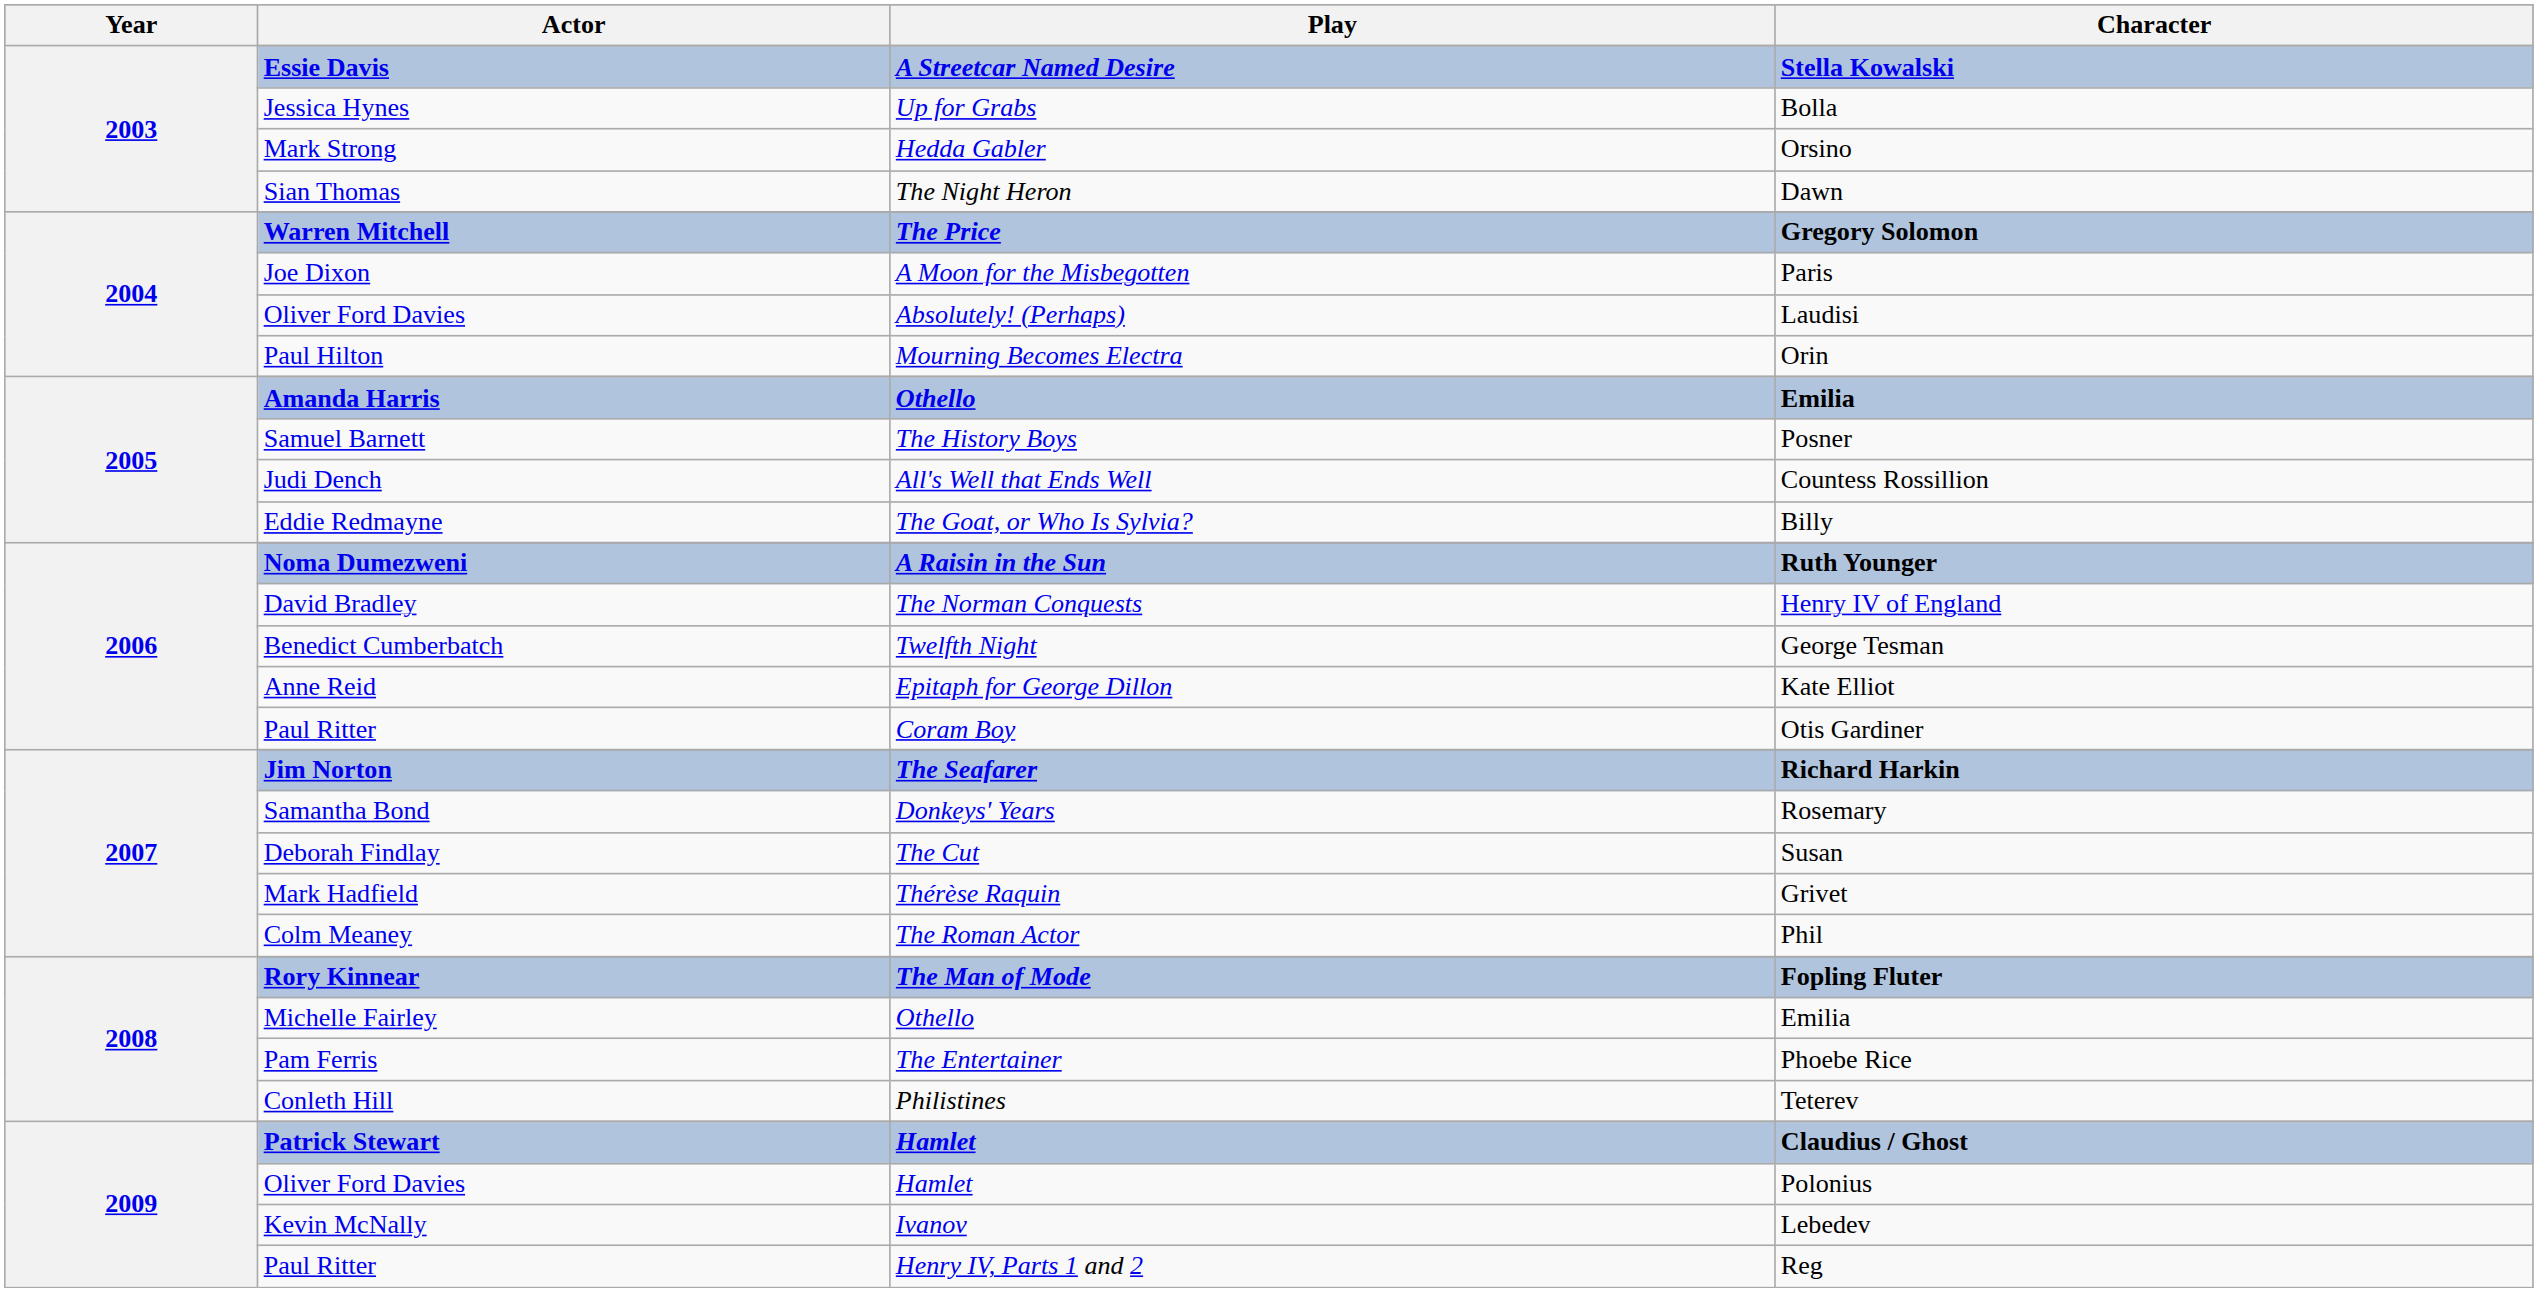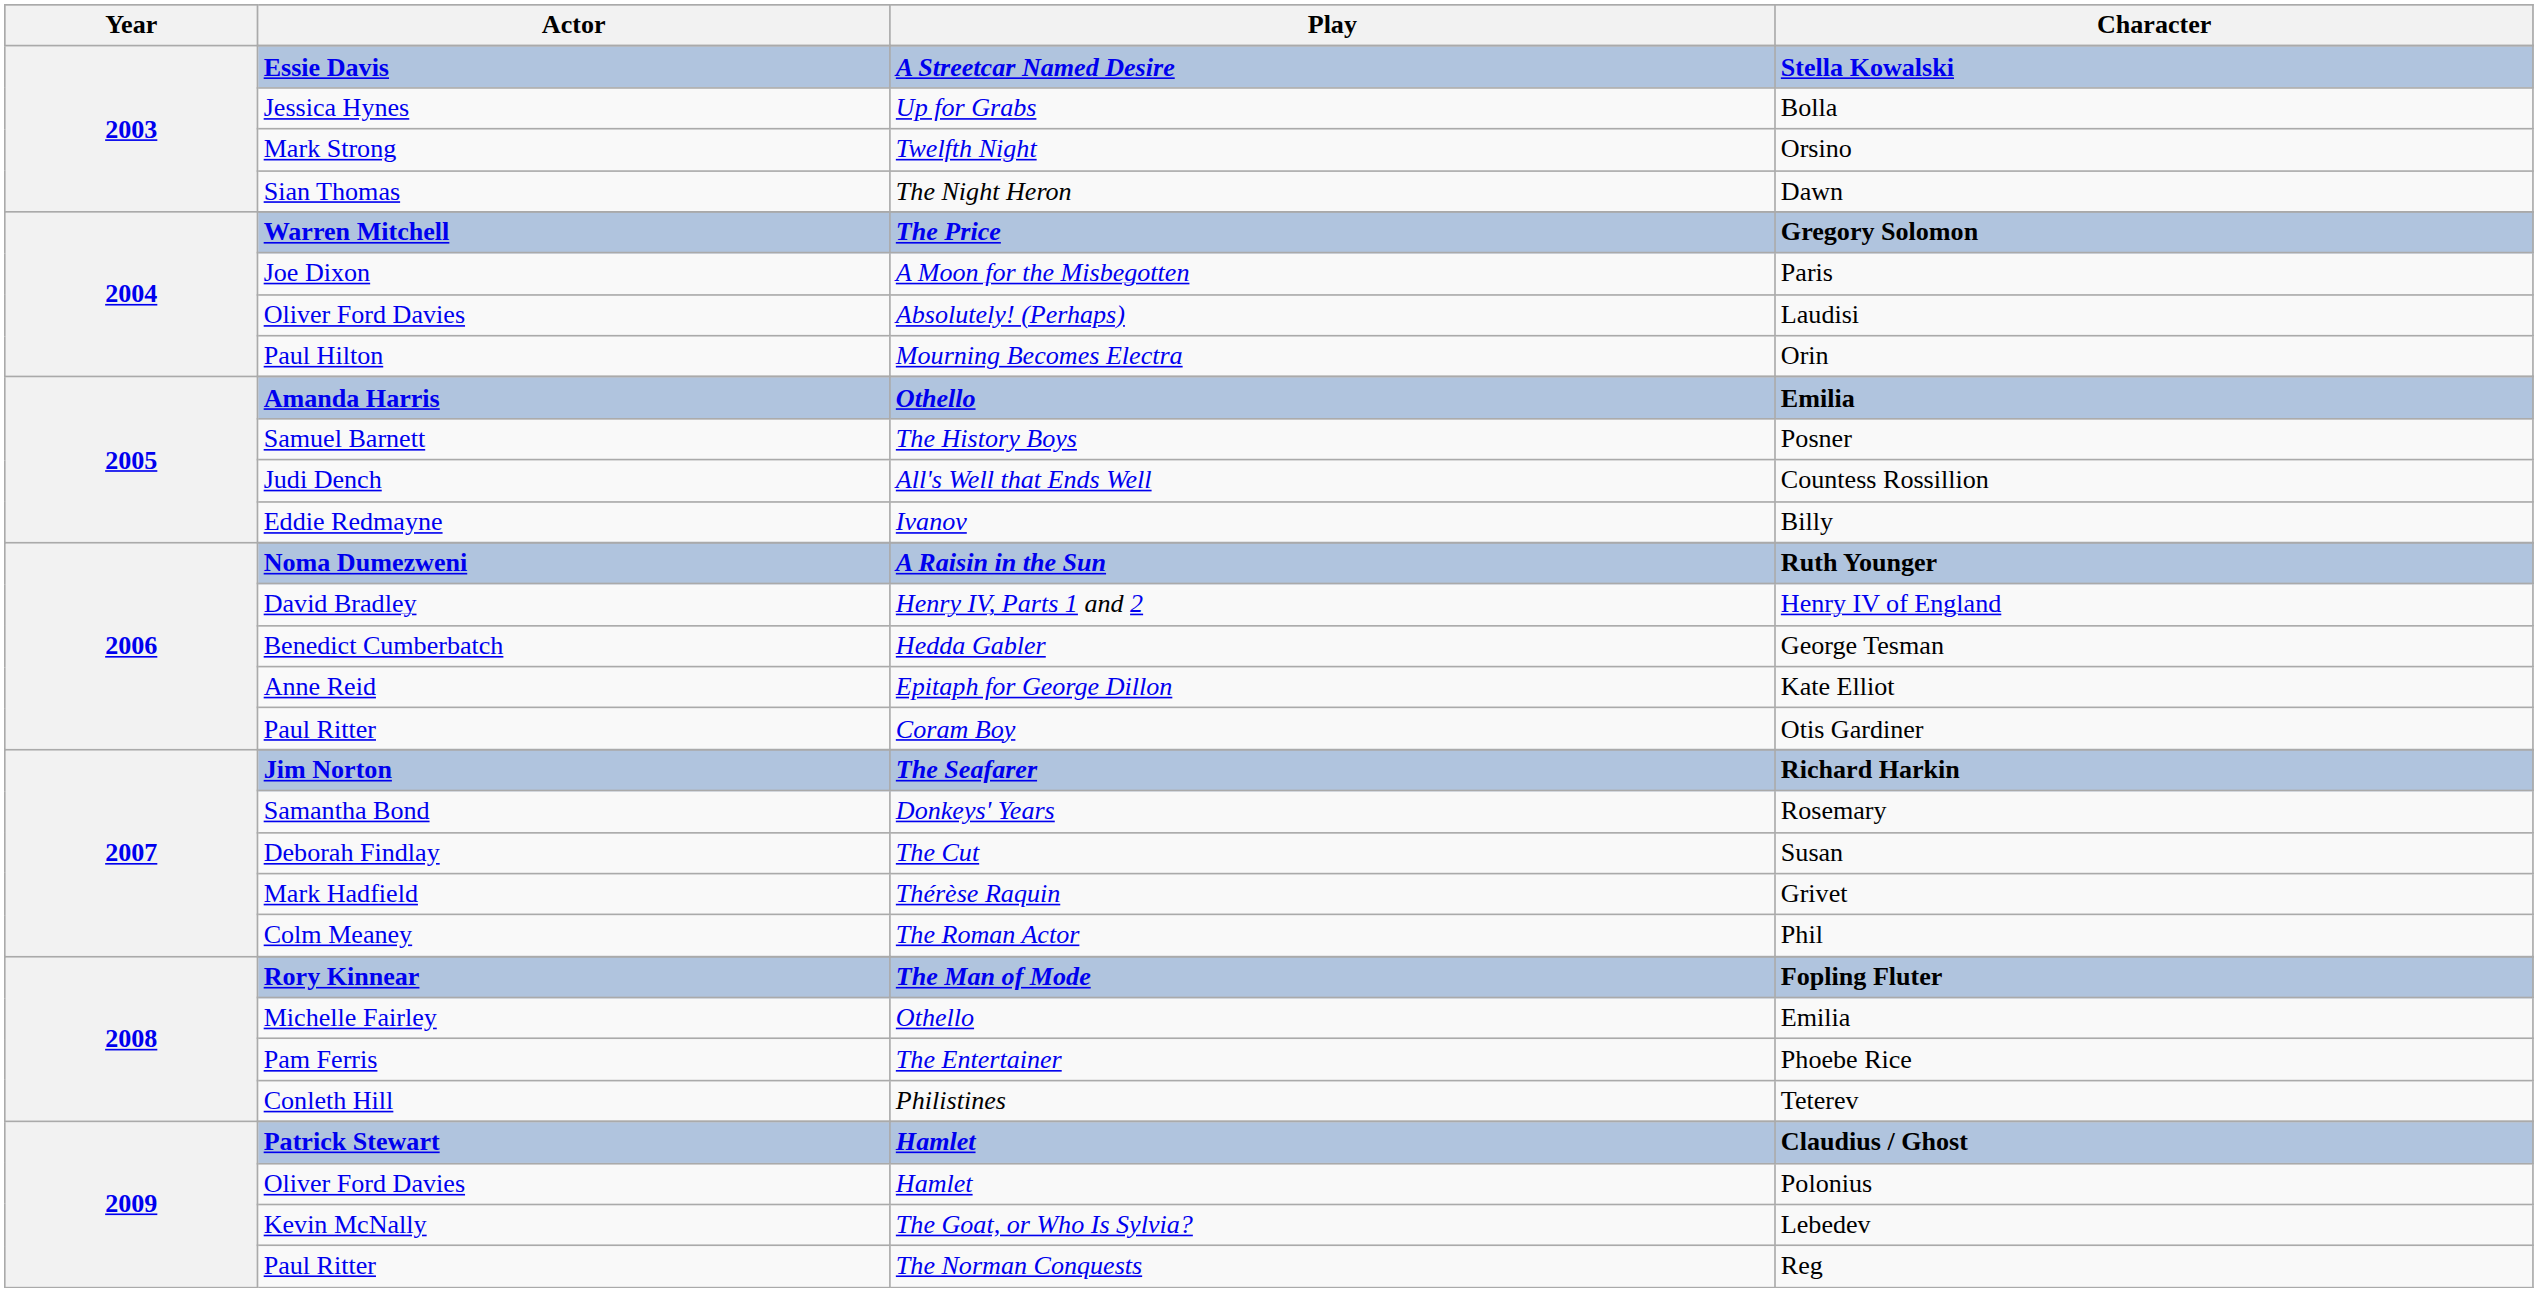(971, 149) Hedda Gabler -> (966, 149) Twelfth Night
(1044, 521) The Goat, or Who Is Sylvia? -> (931, 521) Ivanov
(1019, 604) The Norman Conquests -> (1019, 604) Henry IV, Parts 1 and 2
(966, 645) Twelfth Night -> (971, 645) Hedda Gabler
(931, 1224) Ivanov -> (1044, 1224) The Goat, or Who Is Sylvia?
(1019, 1266) Henry IV, Parts 1 and 2 -> (1019, 1266) The Norman Conquests
